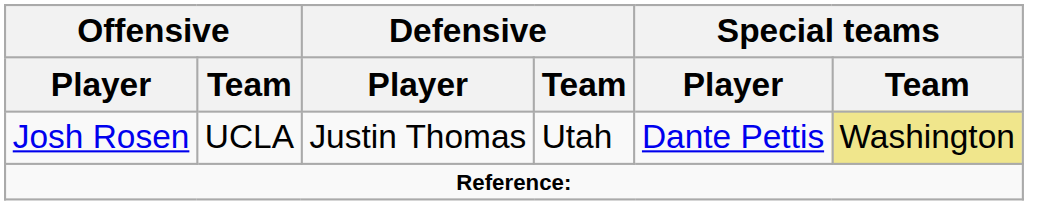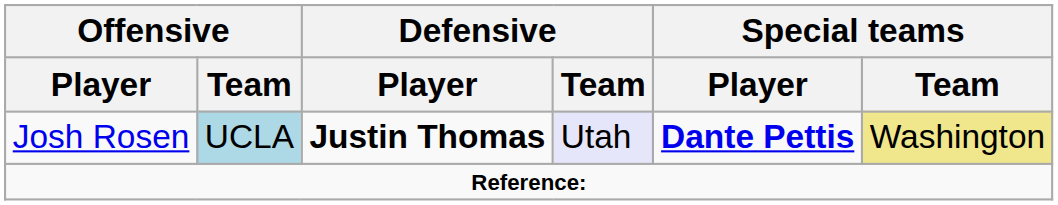(249, 137) no background -> (249, 137) lightblue background
(418, 137) normal -> (427, 137) bold
(577, 137) no background -> (596, 137) lavender background
(733, 137) normal -> (758, 137) bold
